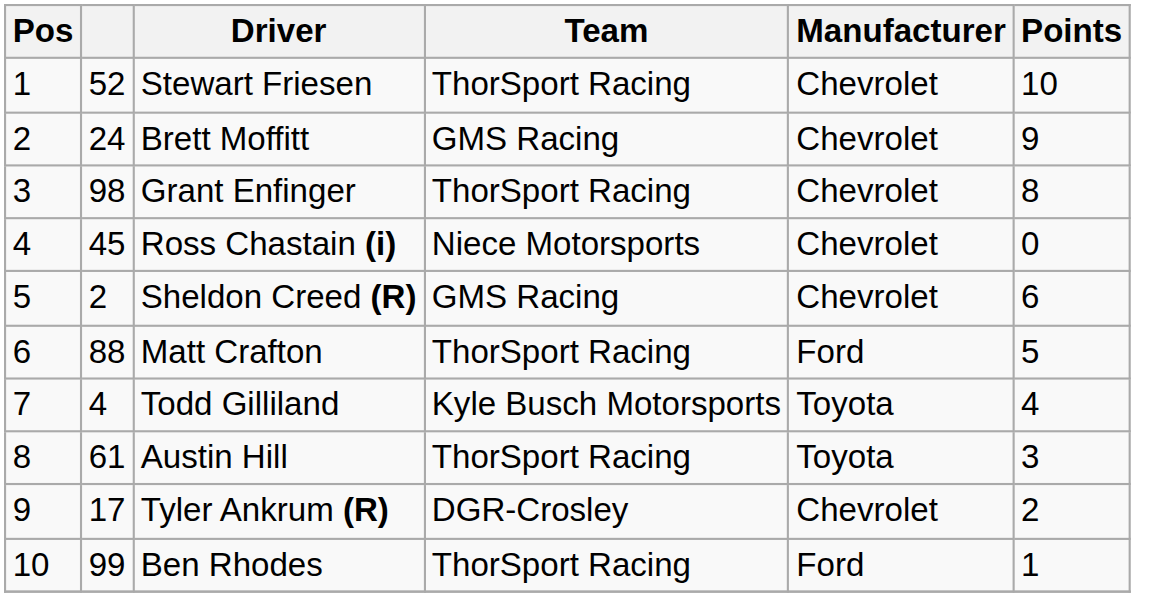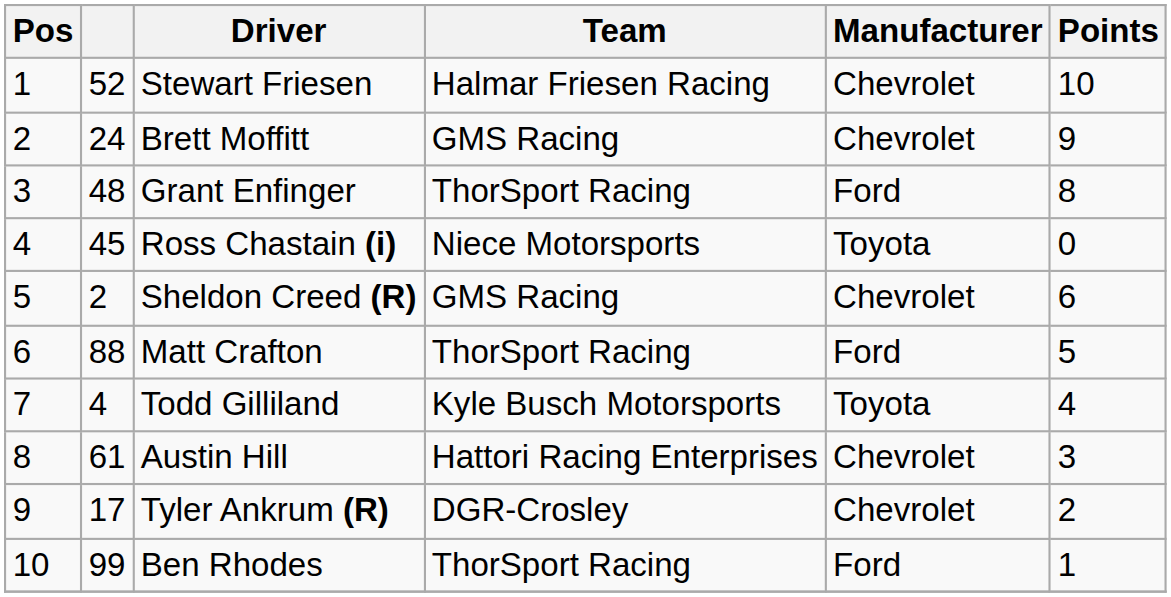(561, 84) ThorSport Racing -> (601, 84) Halmar Friesen Racing
(107, 190) 98 -> (107, 190) 48
(867, 190) Chevrolet -> (867, 190) Ford
(867, 243) Chevrolet -> (882, 243) Toyota
(561, 457) ThorSport Racing -> (625, 457) Hattori Racing Enterprises
(845, 457) Toyota -> (904, 457) Chevrolet
